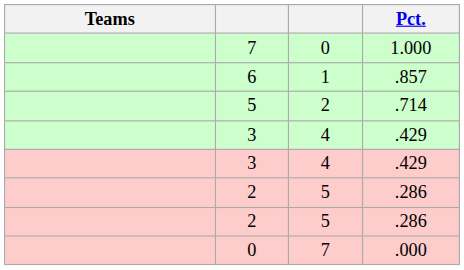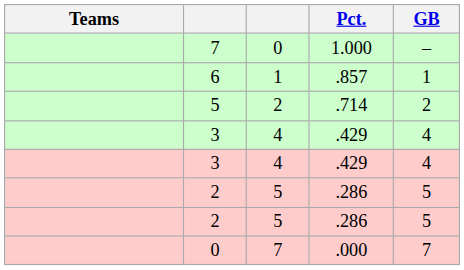+ column: (427, 18)
